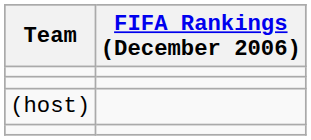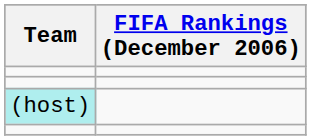(50, 106) no background -> (50, 106) paleturquoise background
